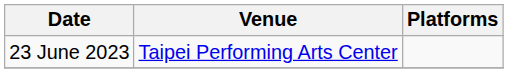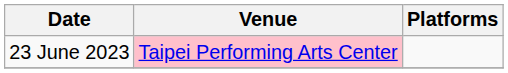(268, 51) no background -> (268, 51) pink background
